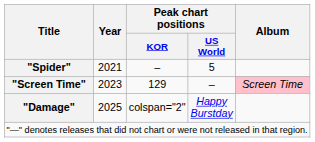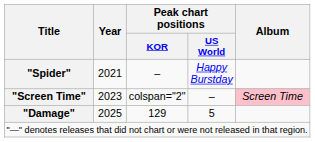(212, 68) 5 -> (212, 74) Happy Burstday
(157, 85) 129 -> (157, 97) colspan="2"
(157, 108) colspan="2" -> (157, 114) 129
(212, 108) Happy Burstday -> (212, 114) 5
